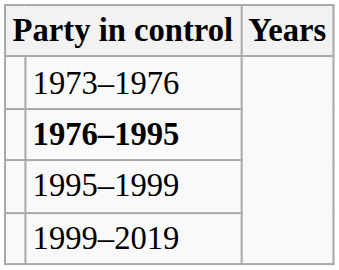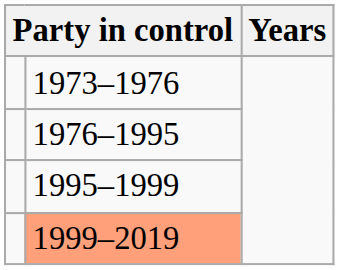(106, 133) bold -> (106, 133) normal
(106, 237) no background -> (106, 237) lightsalmon background
